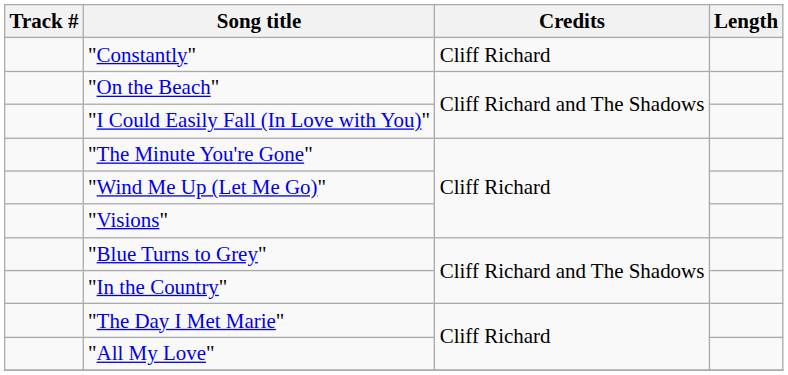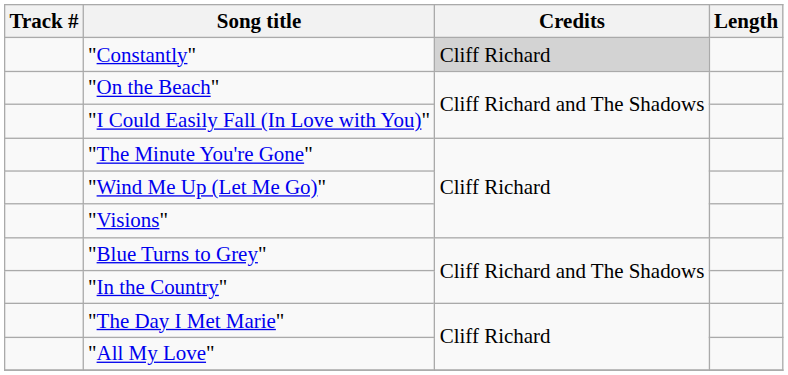(495, 54) no background -> (495, 54) lightgrey background
